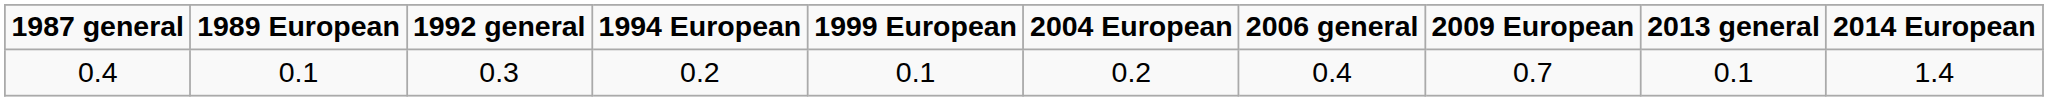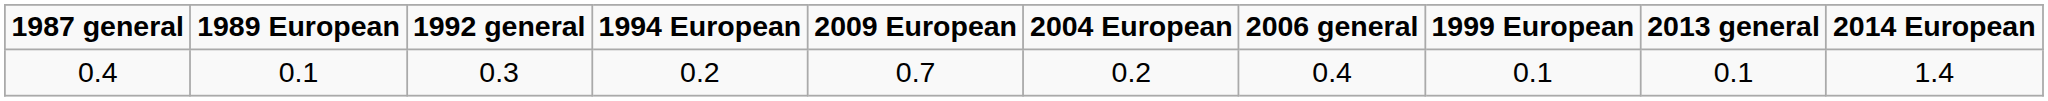columns swapped: (916, 27) <-> (1533, 27)
